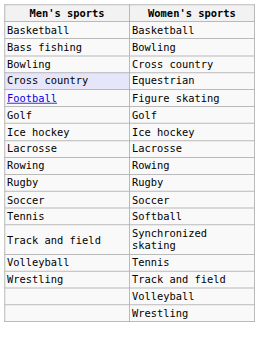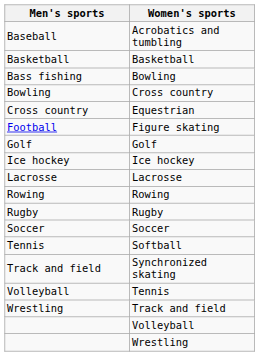+ row: (176, 36)
(48, 81) lavender background -> (48, 110) no background
